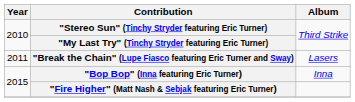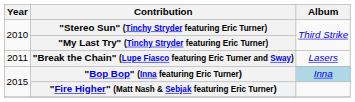(323, 74) no background -> (323, 74) lightblue background
